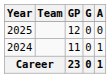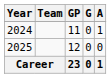rows swapped: (20, 47) <-> (20, 30)
